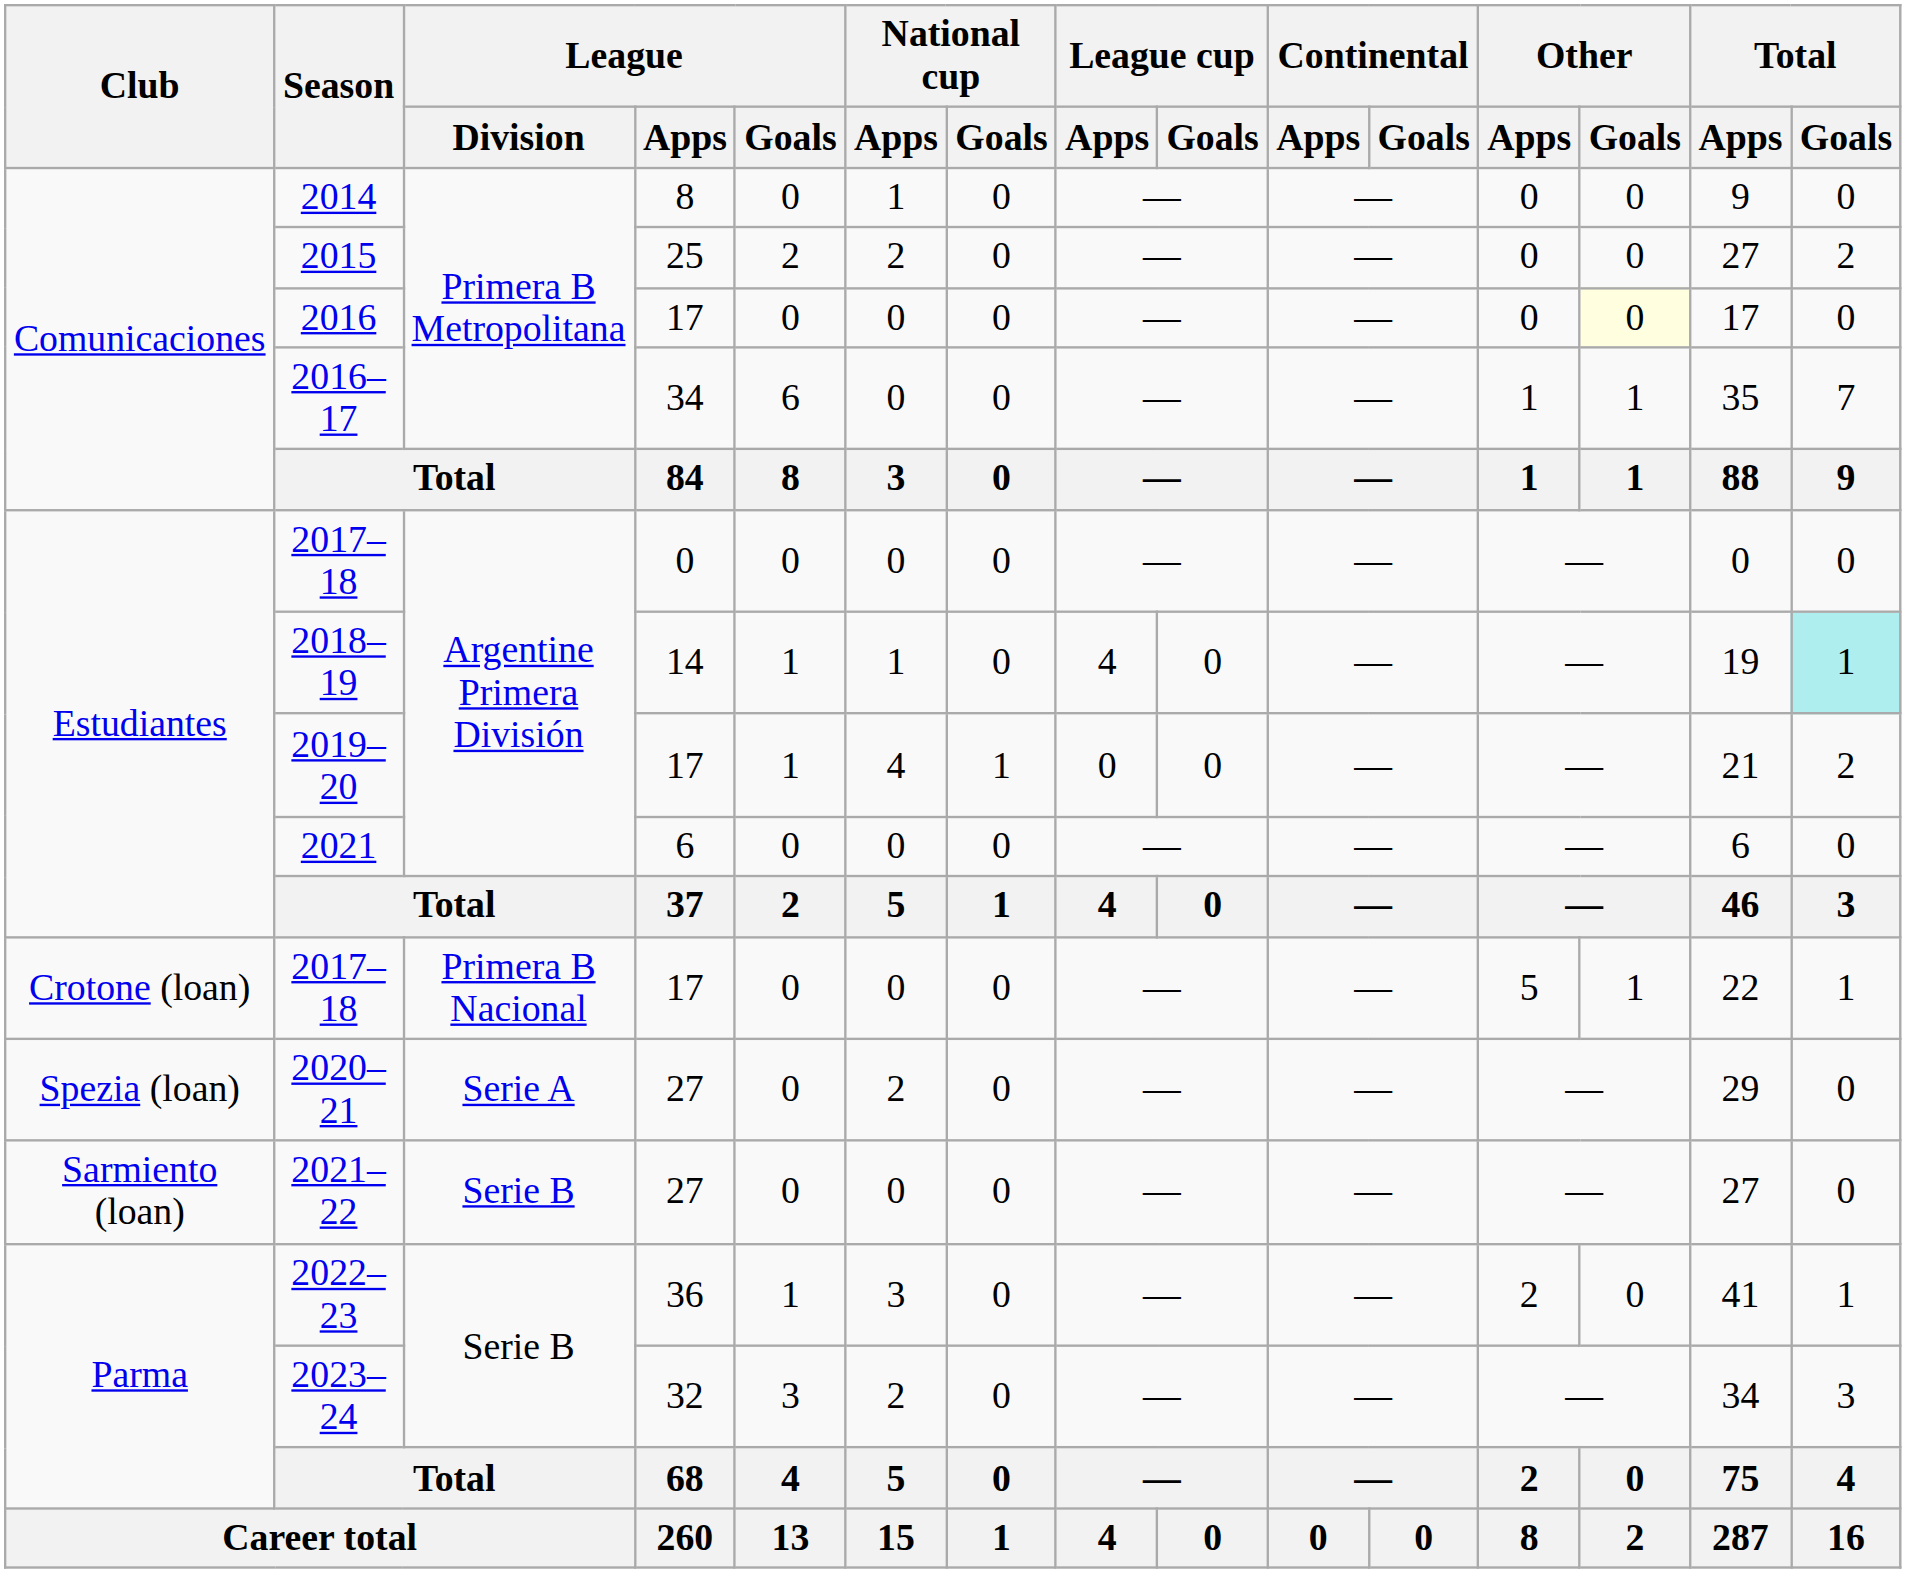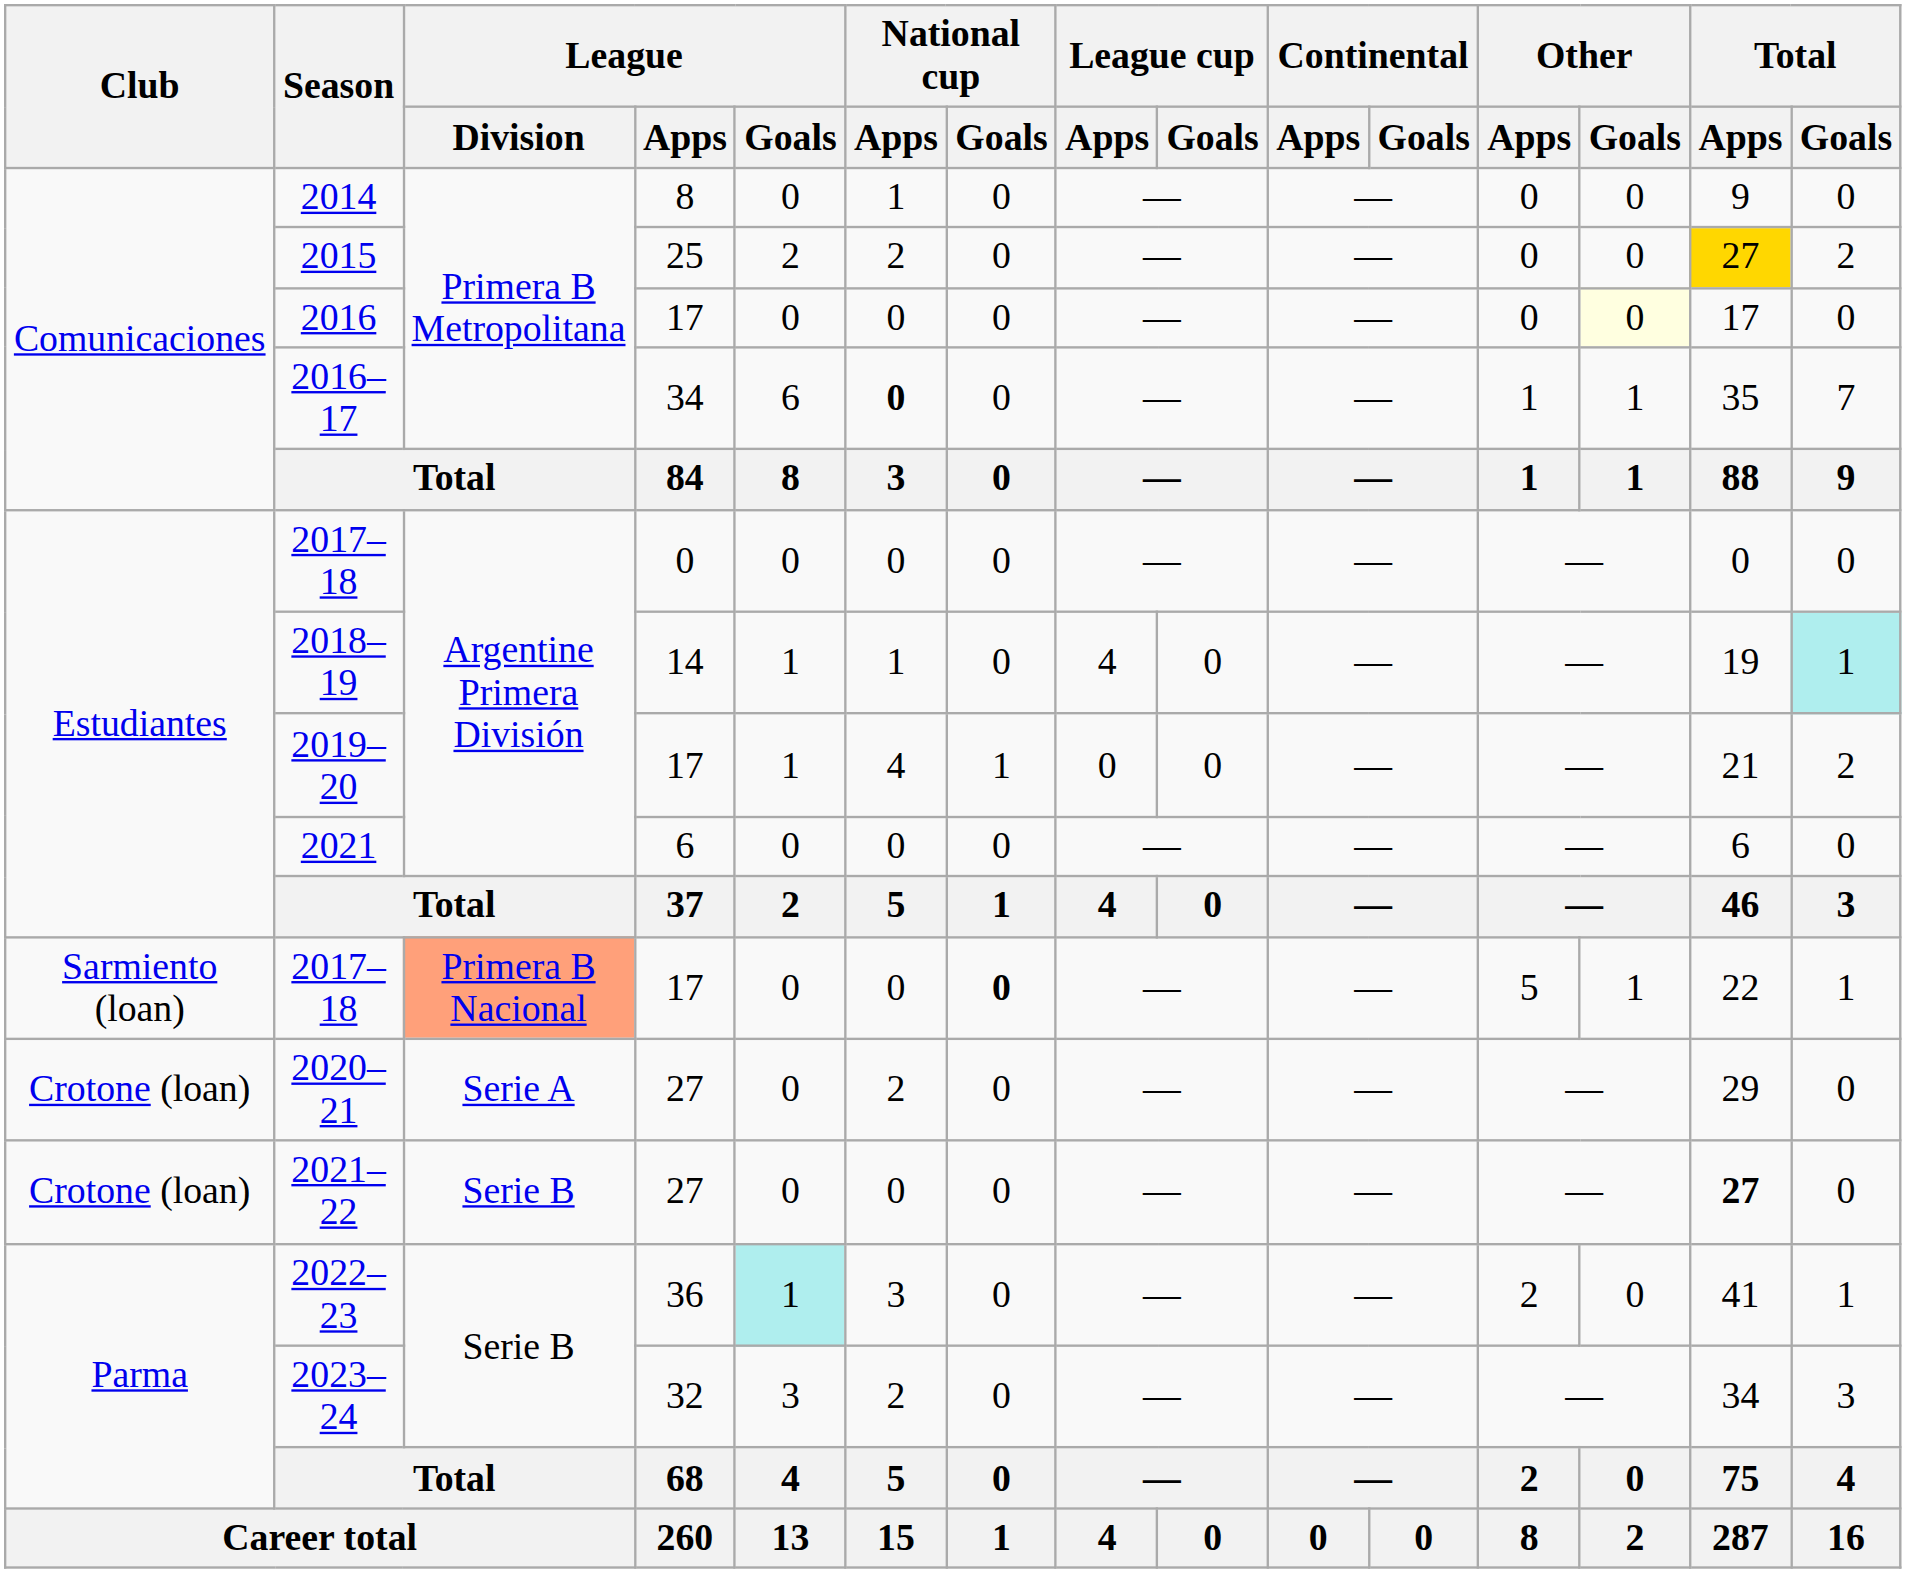(1740, 256) no background -> (1740, 256) gold background
(896, 397) normal -> (896, 397) bold
(140, 986) Crotone (loan) -> (140, 986) Sarmiento (loan)
(519, 986) no background -> (519, 986) lightsalmon background
(1002, 986) normal -> (1002, 986) bold
(140, 1089) Spezia (loan) -> (140, 1089) Crotone (loan)
(140, 1191) Sarmiento (loan) -> (140, 1191) Crotone (loan)
(1740, 1191) normal -> (1740, 1191) bold
(790, 1293) no background -> (790, 1293) paleturquoise background
